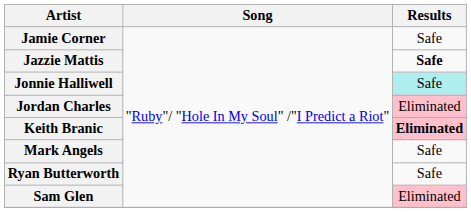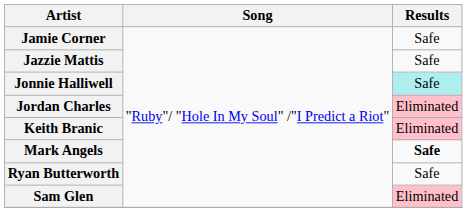(429, 60) bold -> (427, 60) normal
(429, 128) bold -> (427, 128) normal
(429, 151) normal -> (427, 151) bold
